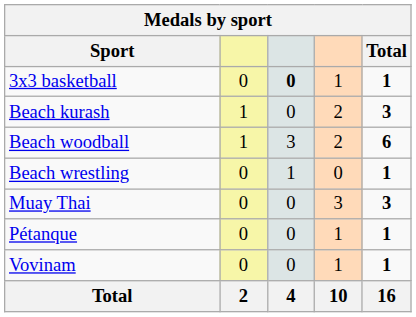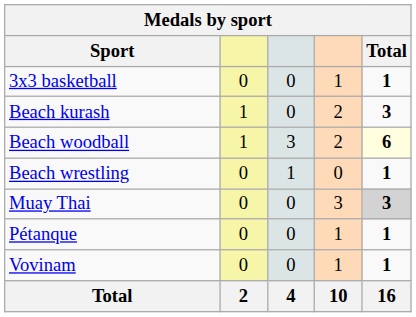(291, 81) bold -> (291, 81) normal
(387, 142) no background -> (387, 142) lightyellow background
(387, 204) no background -> (387, 204) lightgrey background
